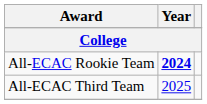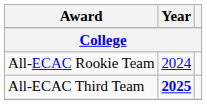(176, 63) bold -> (176, 63) normal
(176, 87) normal -> (176, 87) bold
